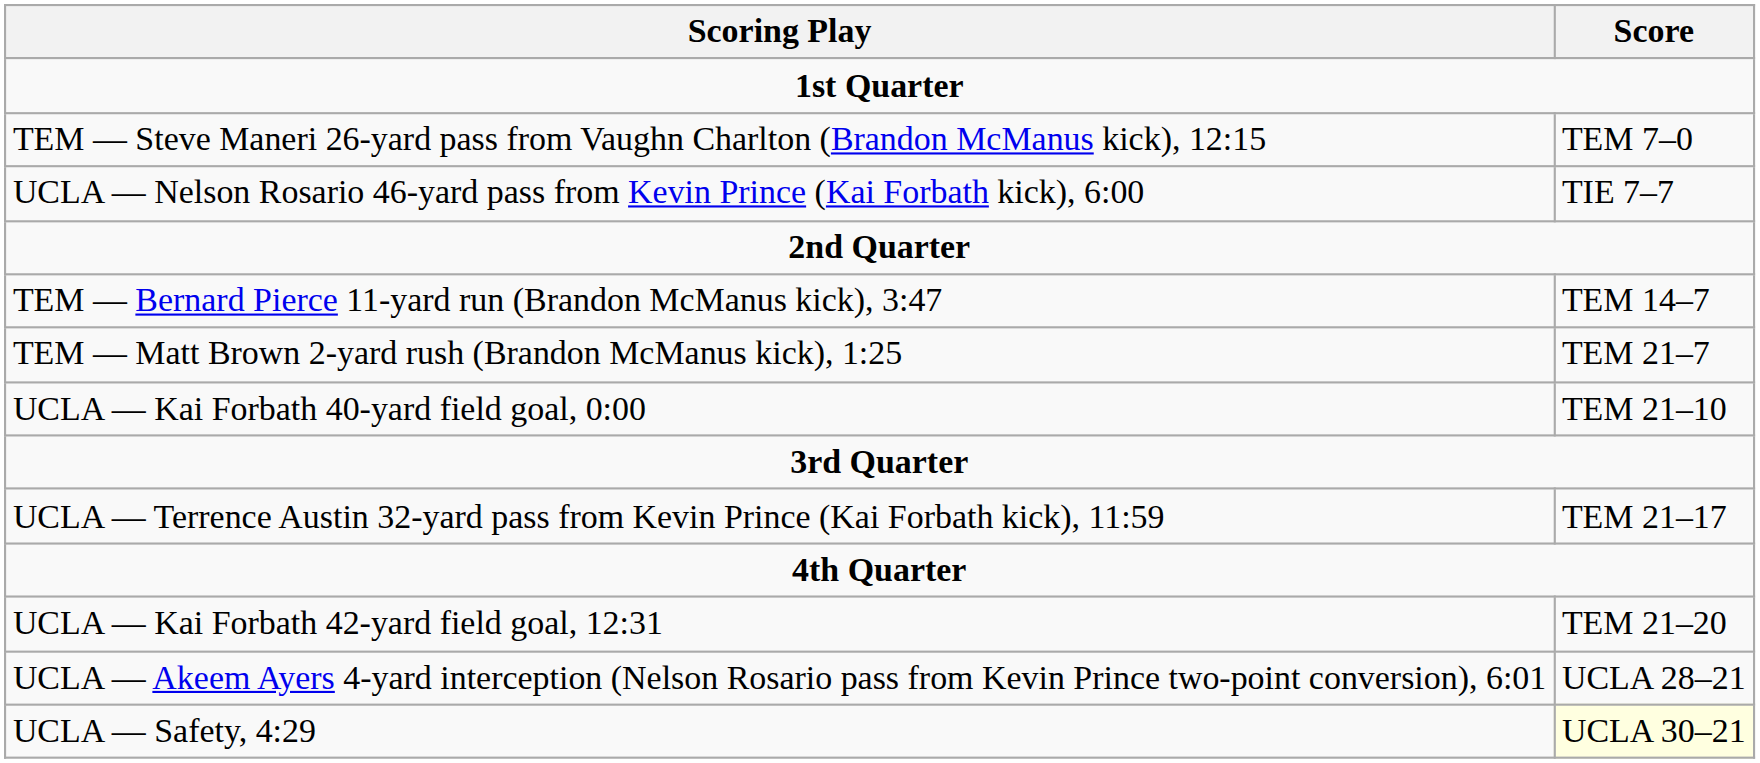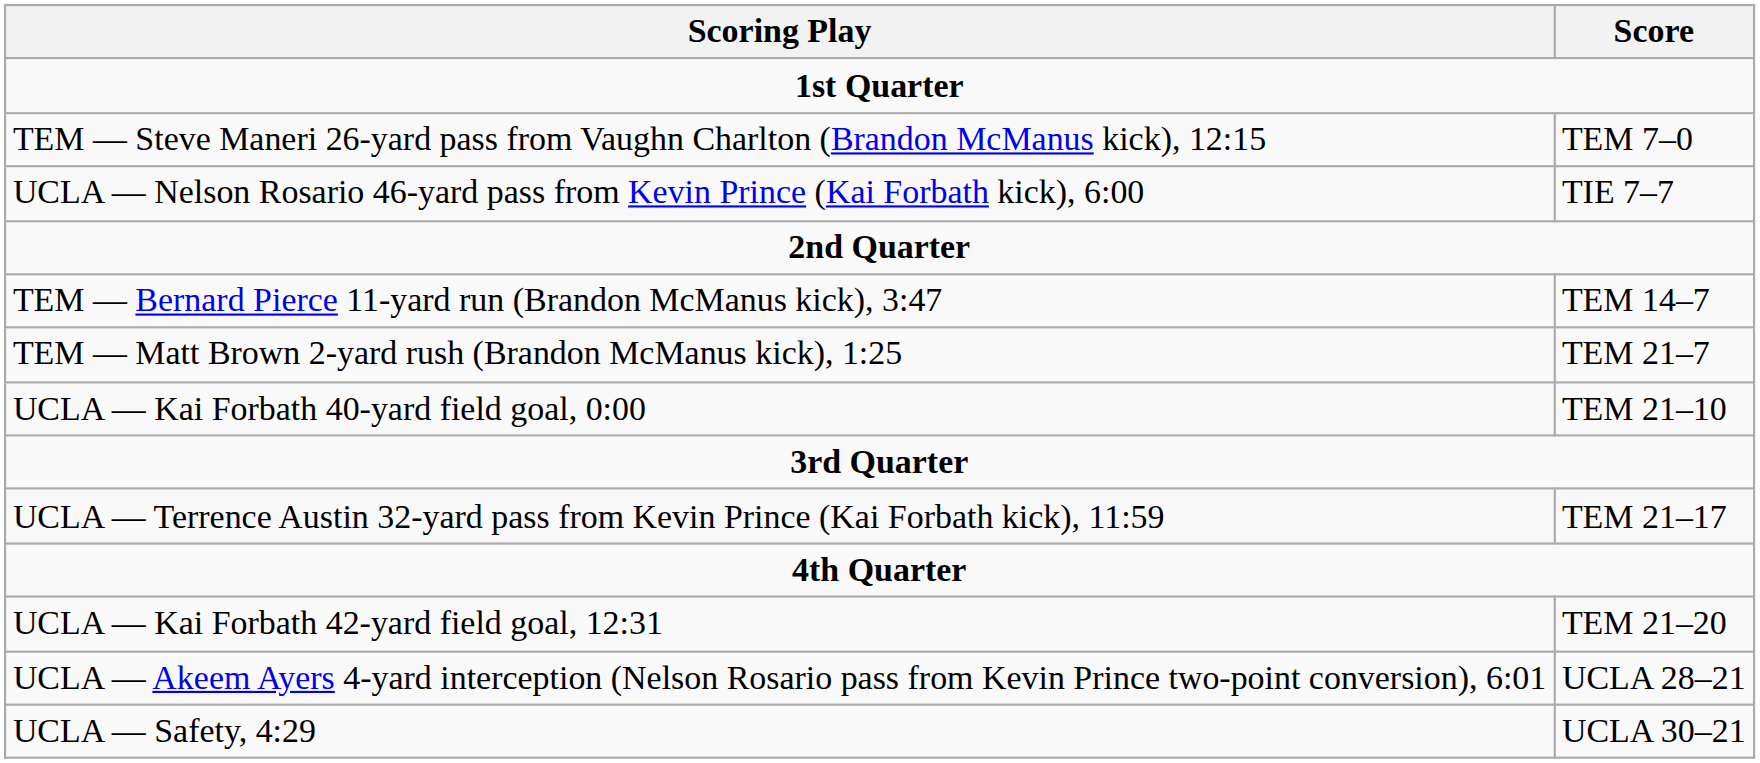(1654, 730) lightyellow background -> (1654, 730) no background
